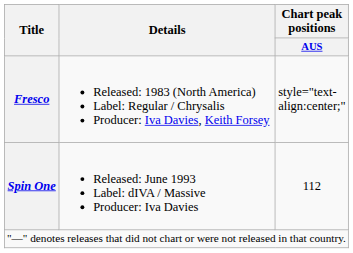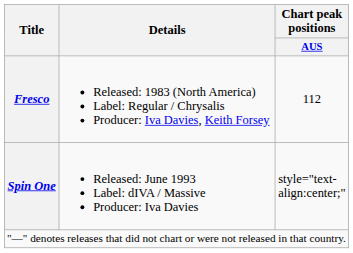(312, 99) style="text-align:center;" -> (312, 99) 112
(312, 186) 112 -> (312, 186) style="text-align:center;"
